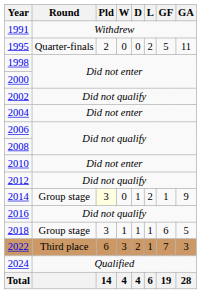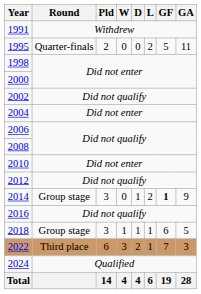(106, 197) lightyellow background -> (106, 197) no background
(166, 197) normal -> (166, 197) bold
